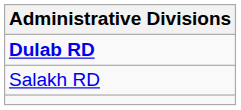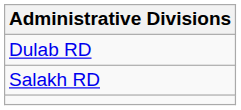(52, 49) bold -> (50, 49) normal
